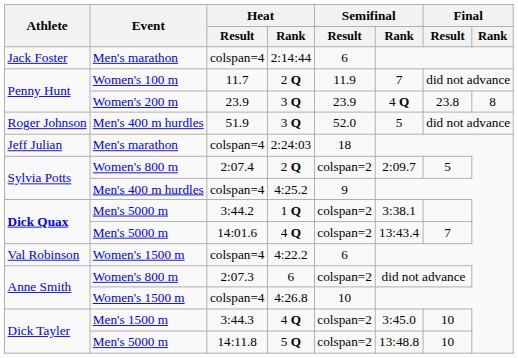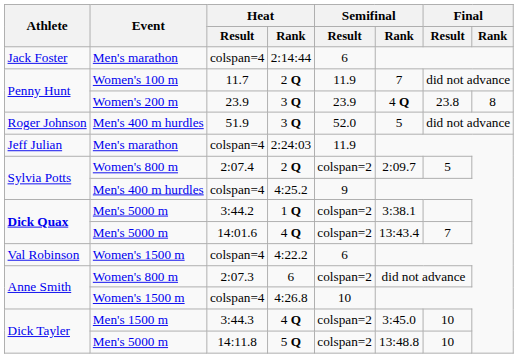(345, 145) 18 -> (345, 145) 11.9
